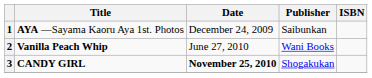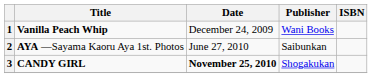(100, 30) AYA ―Sayama Kaoru Aya 1st. Photos -> (62, 30) Vanilla Peach Whip
(304, 30) Saibunkan -> (308, 30) Wani Books
(62, 47) Vanilla Peach Whip -> (100, 47) AYA ―Sayama Kaoru Aya 1st. Photos
(308, 47) Wani Books -> (304, 47) Saibunkan
